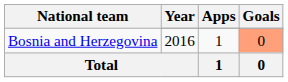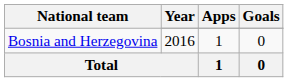(261, 40) lightsalmon background -> (261, 40) no background
